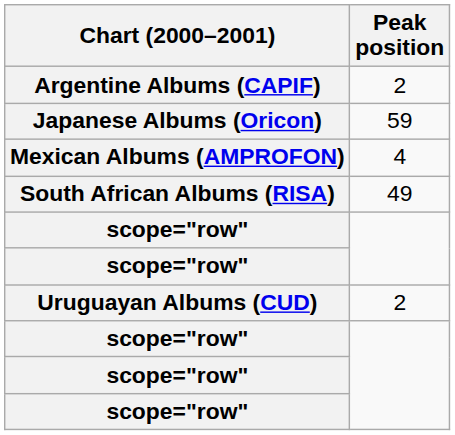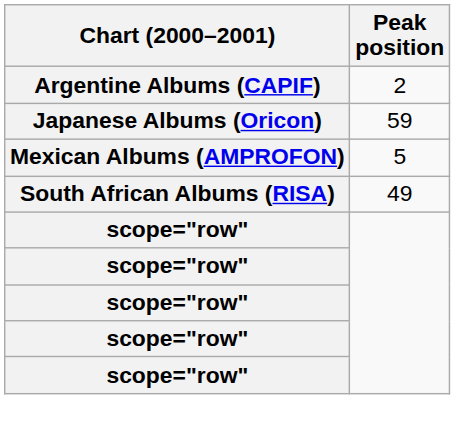(400, 157) 4 -> (400, 157) 5
- row: (177, 302)
